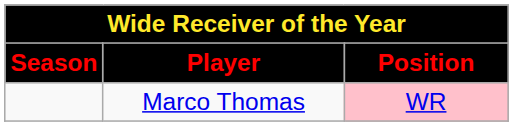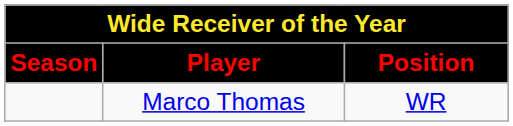(426, 101) pink background -> (426, 101) no background
